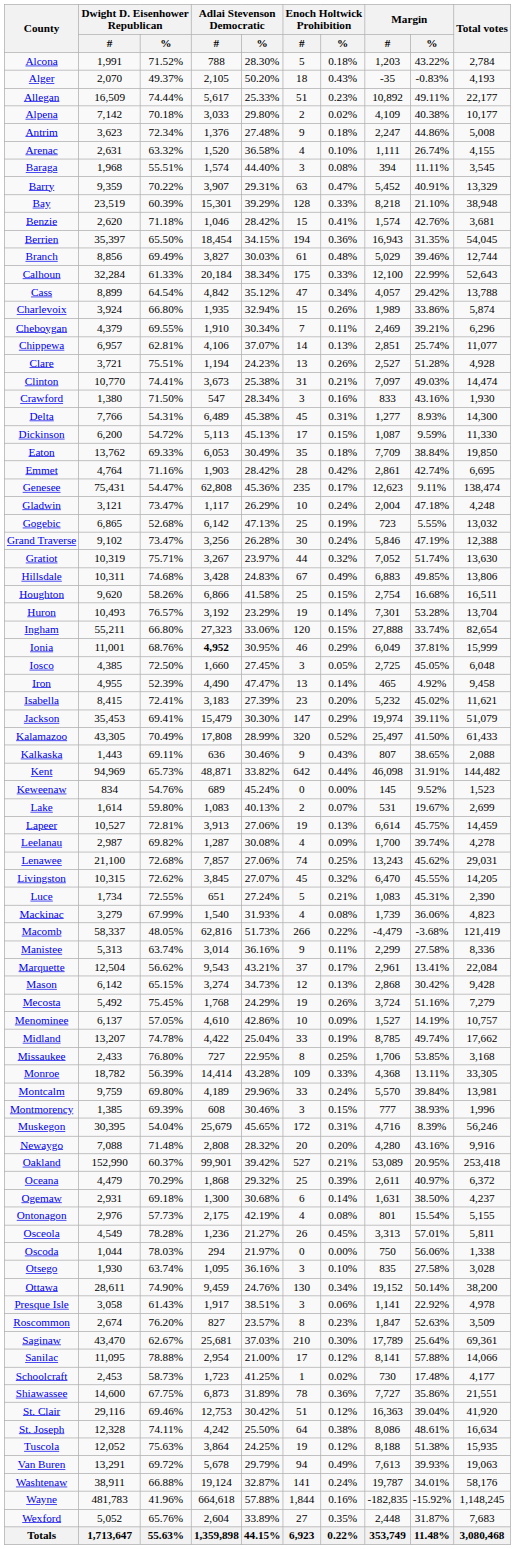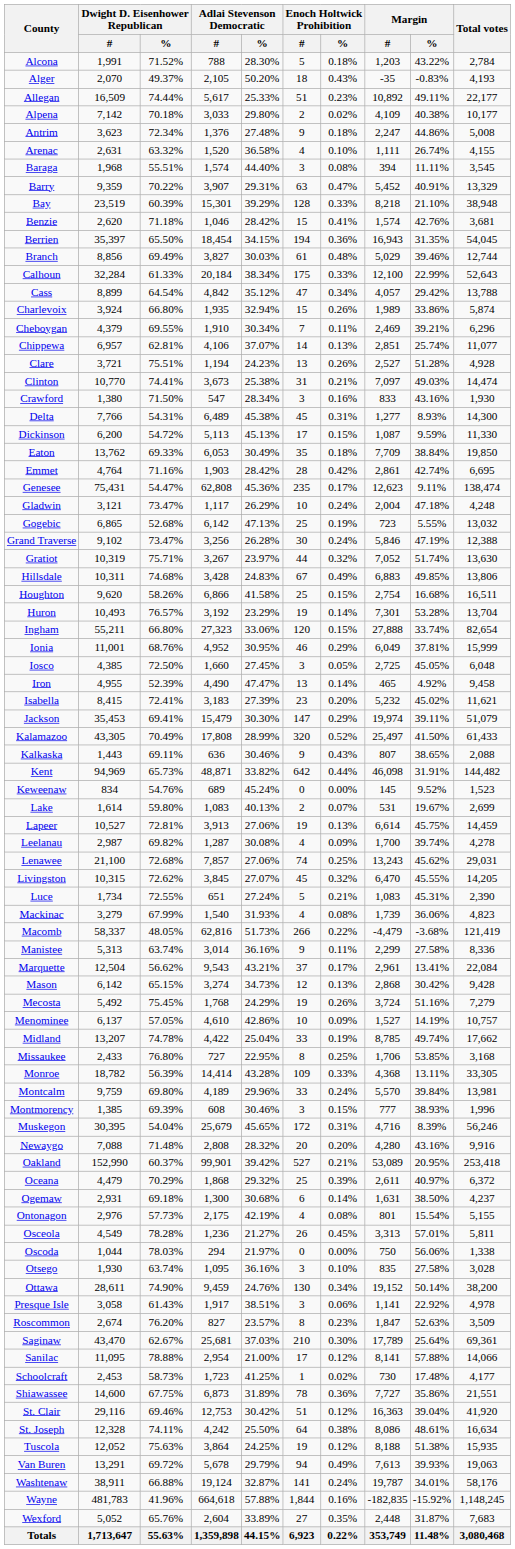(216, 647) bold -> (216, 647) normal
